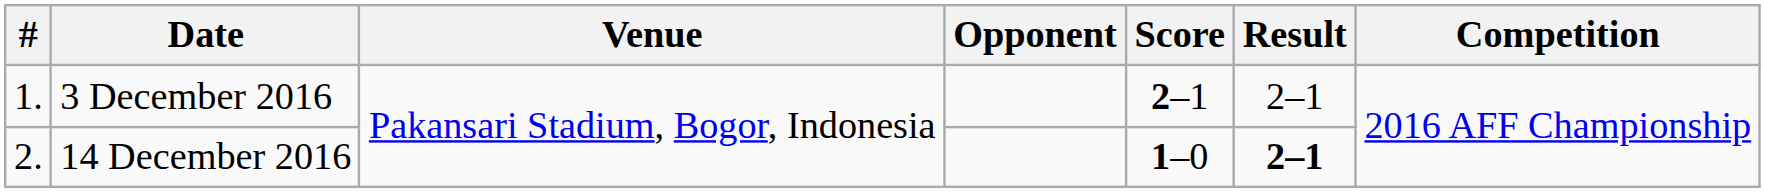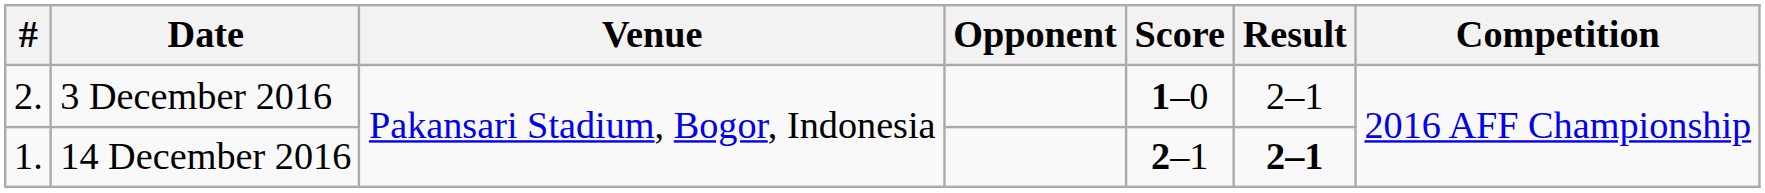(28, 95) 1. -> (28, 95) 2.
(1180, 95) 2–1 -> (1180, 95) 1–0
(28, 156) 2. -> (28, 156) 1.
(1180, 156) 1–0 -> (1180, 156) 2–1
